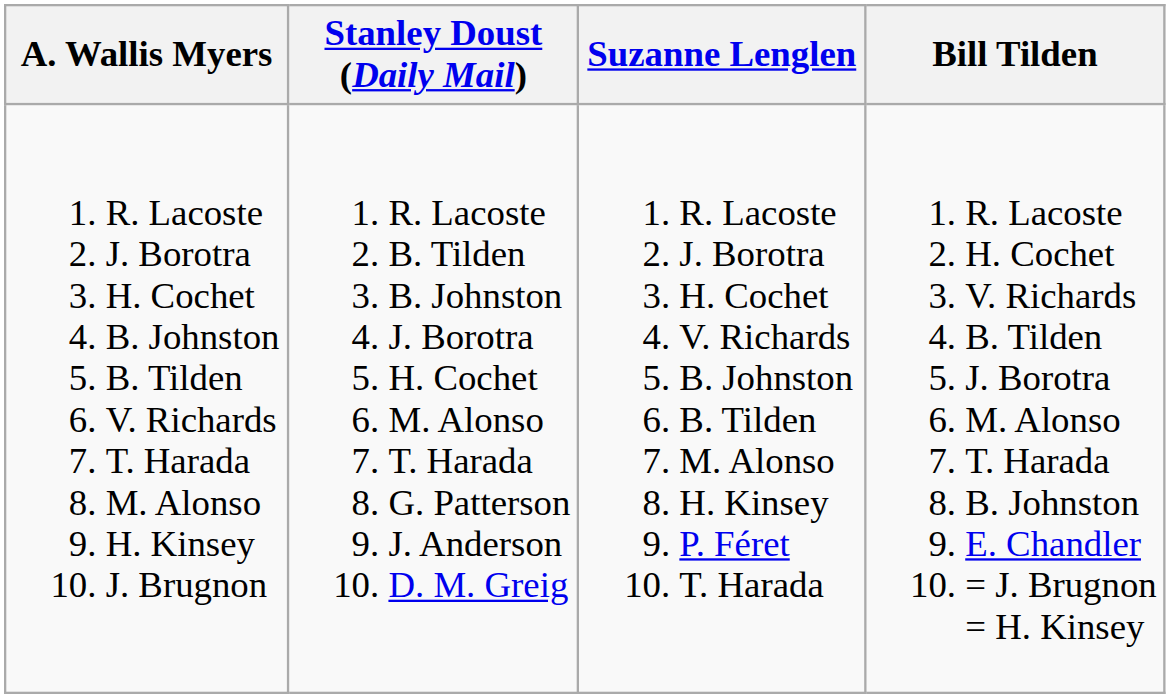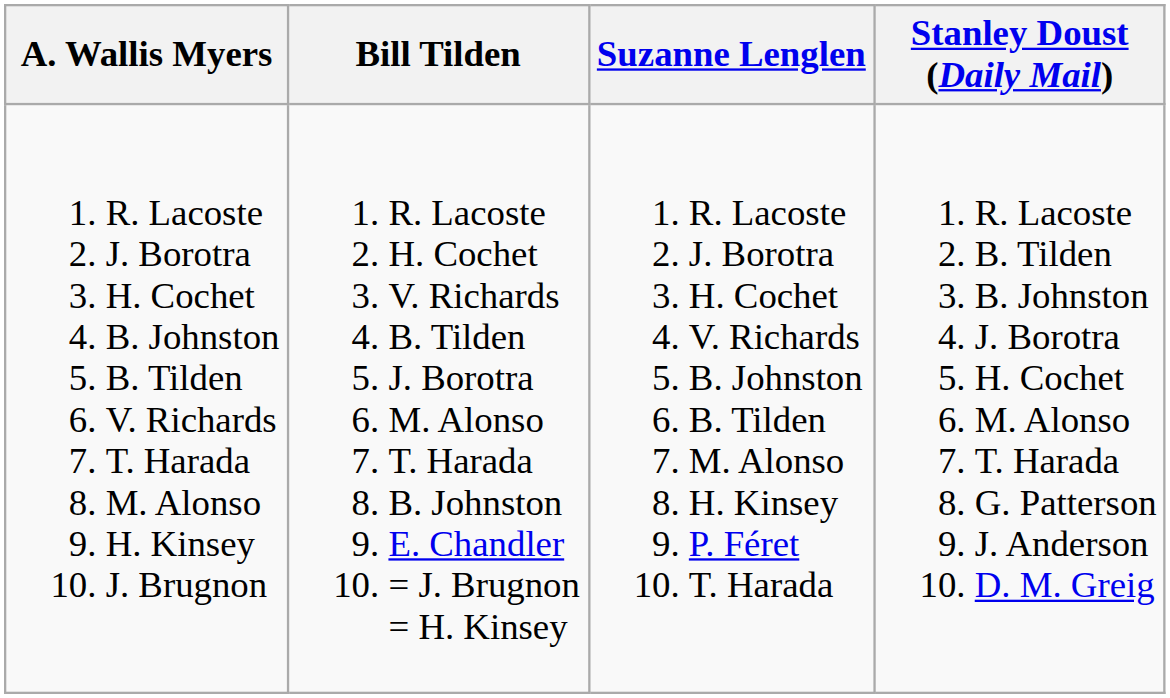columns swapped: (433, 54) <-> (1015, 54)
